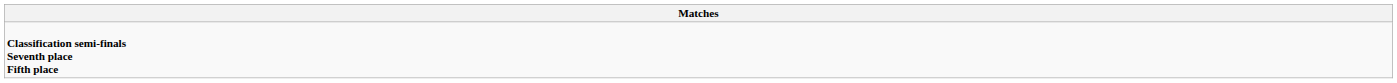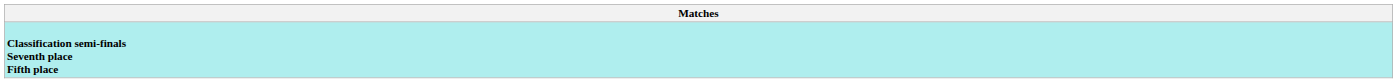(67, 56) no background -> (67, 56) paleturquoise background
